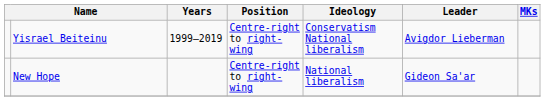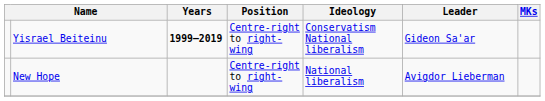(196, 39) normal -> (196, 39) bold
(455, 39) Avigdor Lieberman -> (440, 39) Gideon Sa'ar
(440, 77) Gideon Sa'ar -> (455, 77) Avigdor Lieberman
